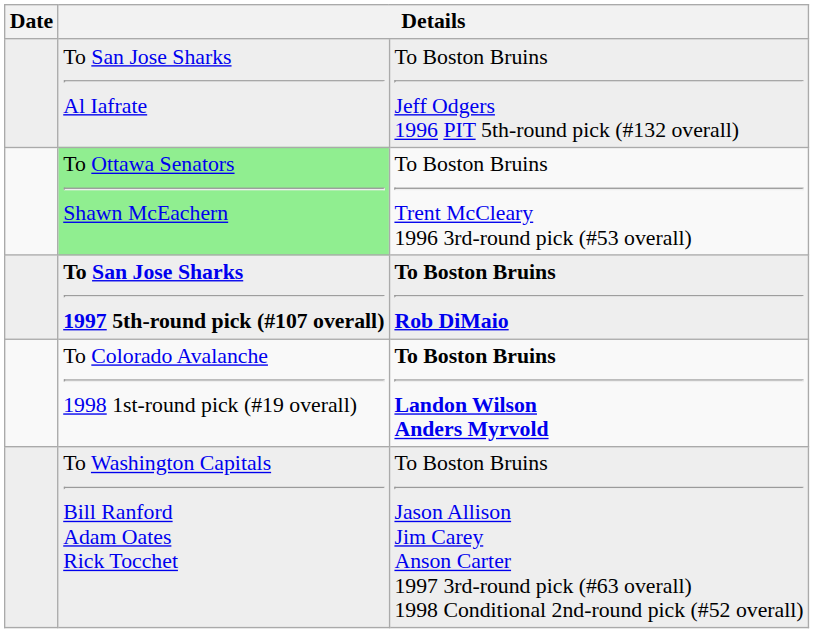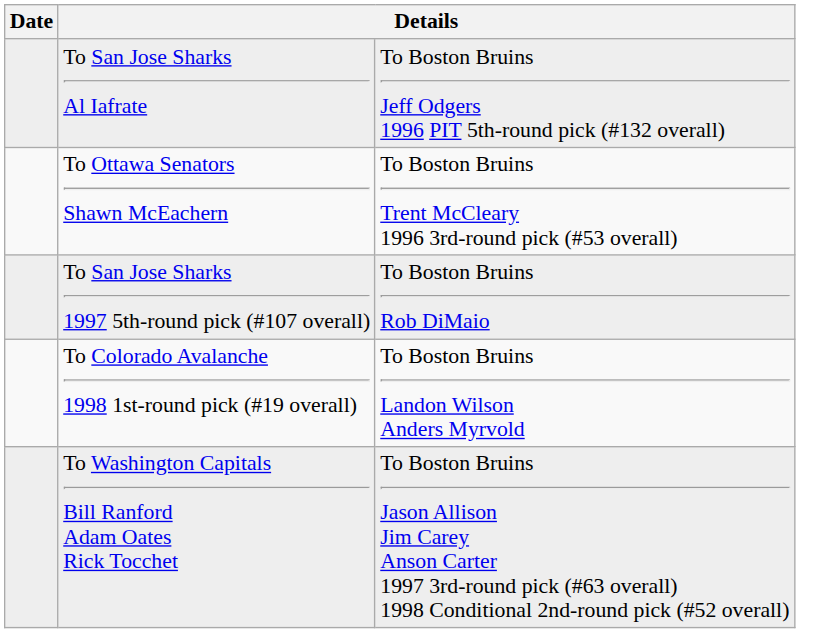(224, 188) lightgreen background -> (217, 188) no background
(224, 296) bold -> (217, 296) normal
(599, 296) bold -> (585, 296) normal
(599, 392) bold -> (585, 392) normal
